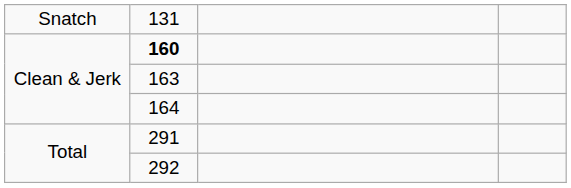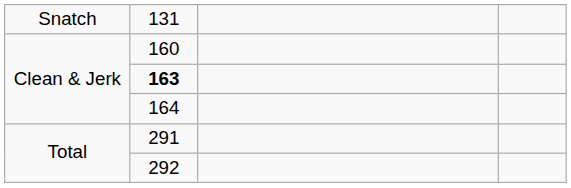(164, 49) bold -> (164, 49) normal
(164, 78) normal -> (164, 78) bold
